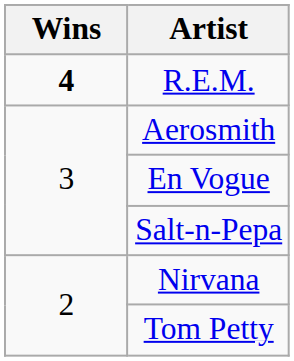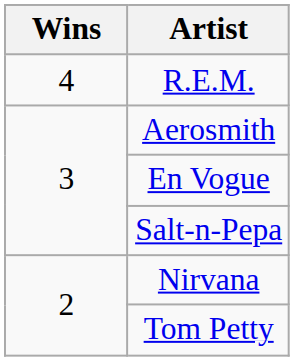(66, 79) bold -> (66, 79) normal
